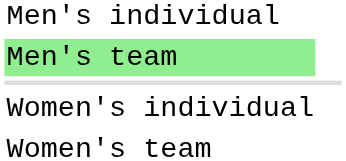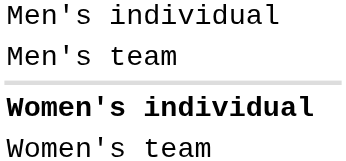(92, 58) lightgreen background -> (92, 58) no background
(160, 108) normal -> (160, 108) bold
